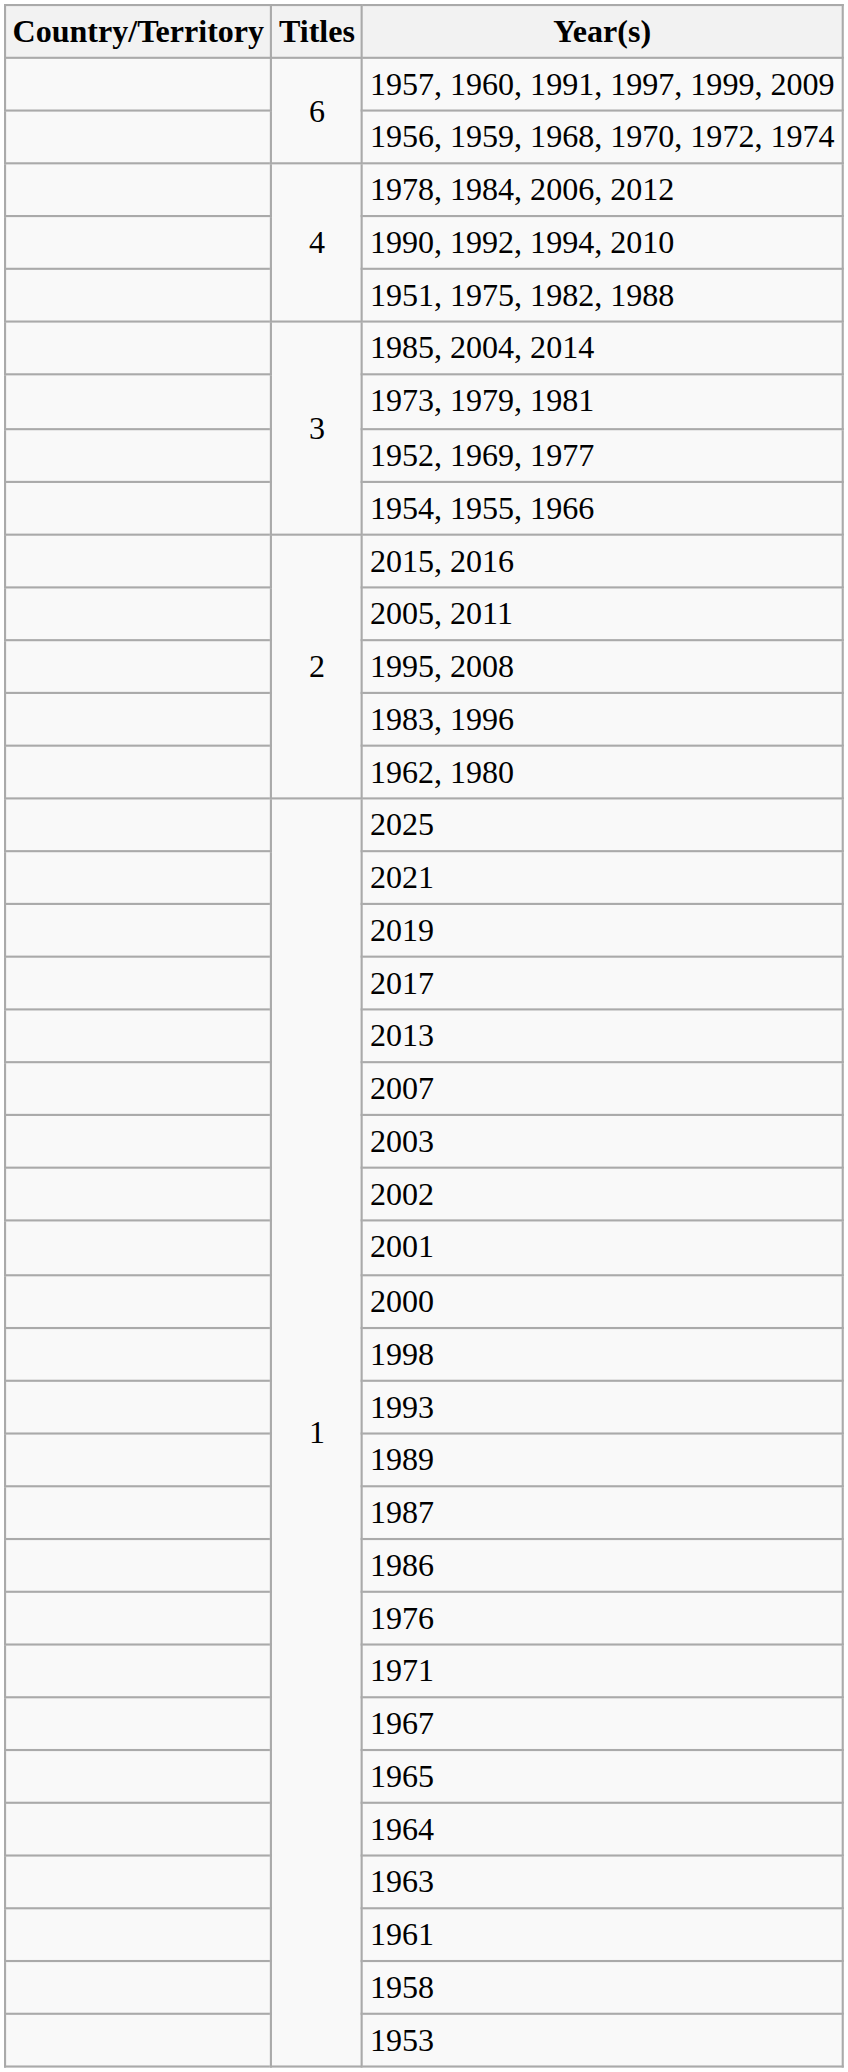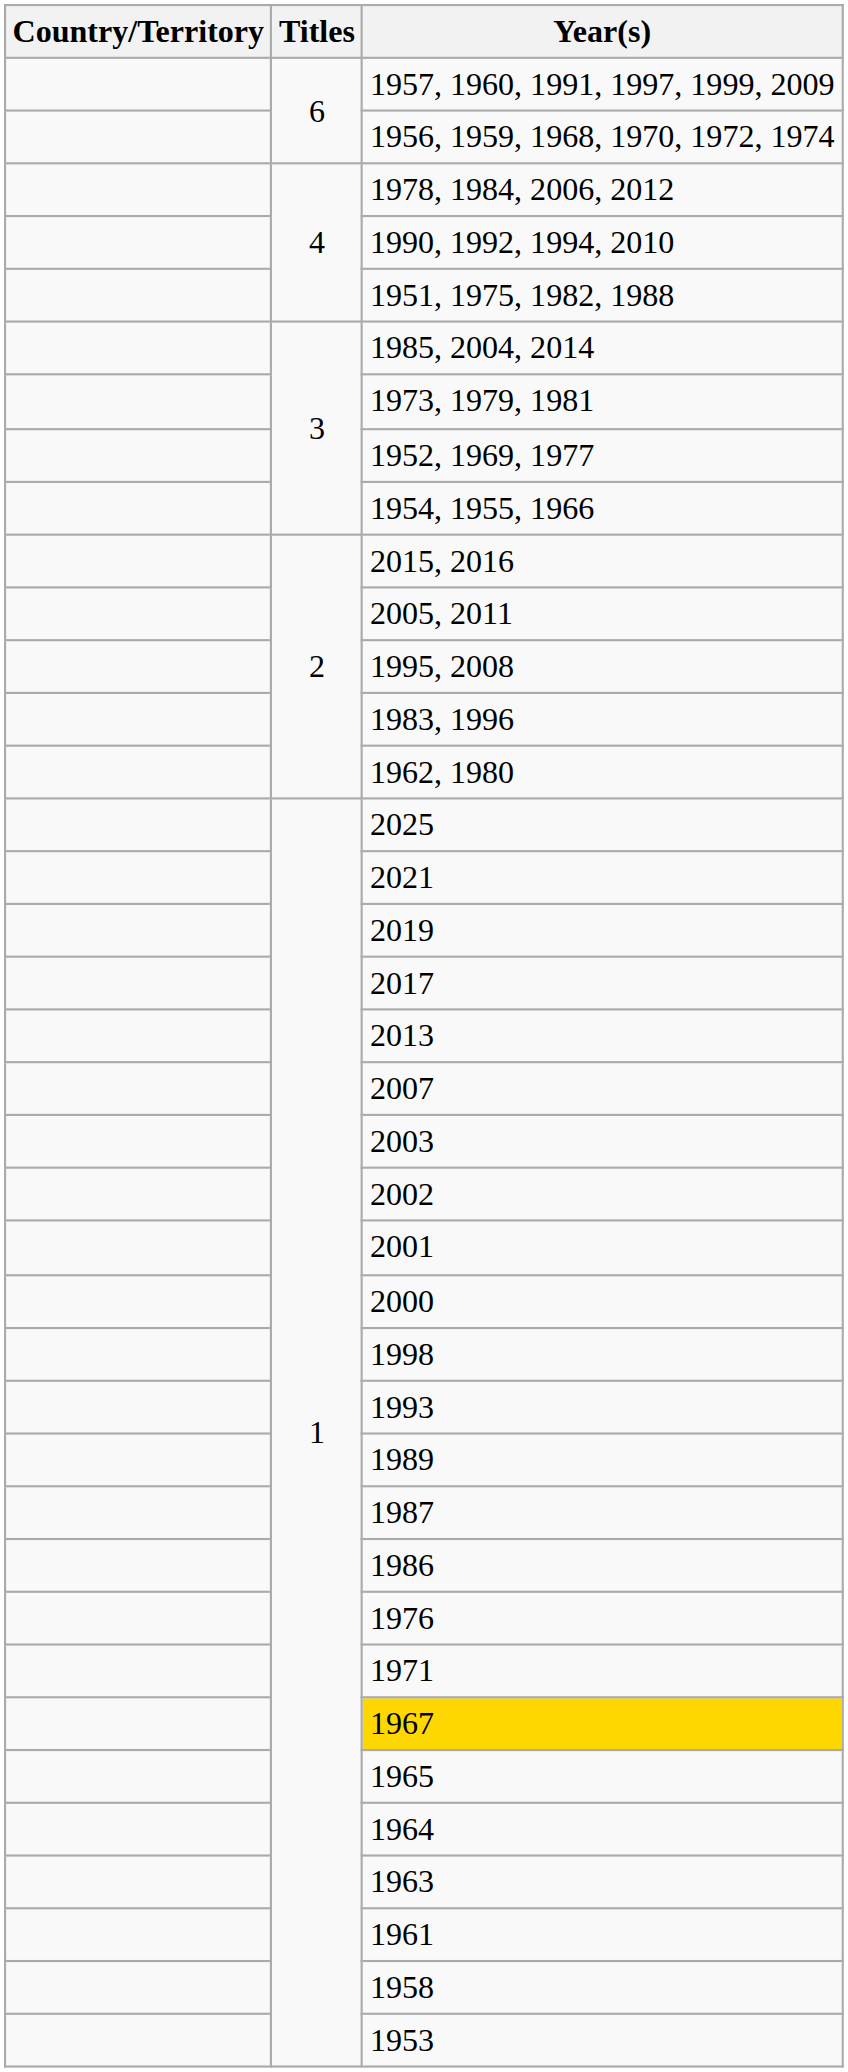(402, 1723) no background -> (402, 1723) gold background
